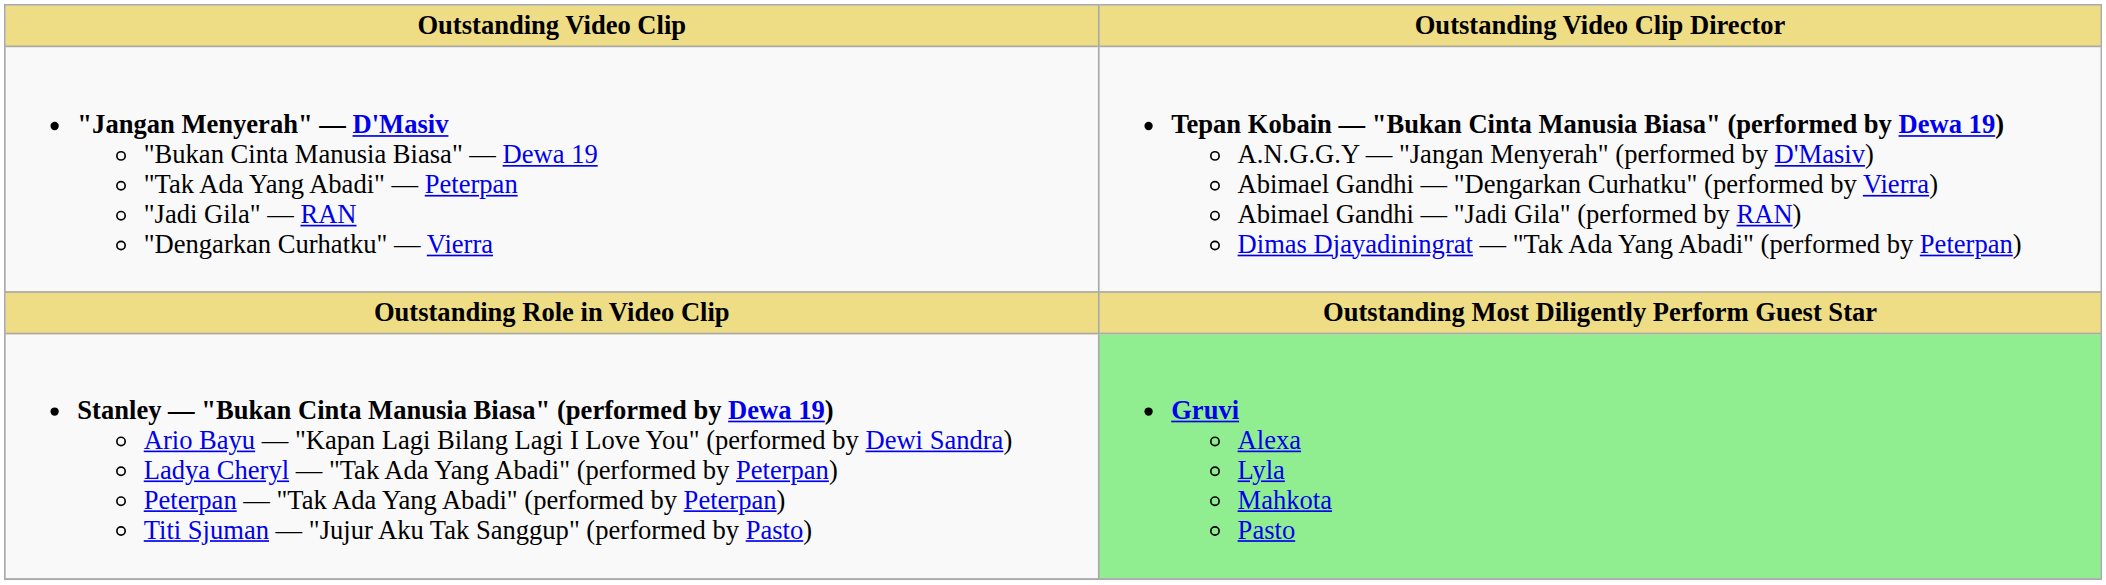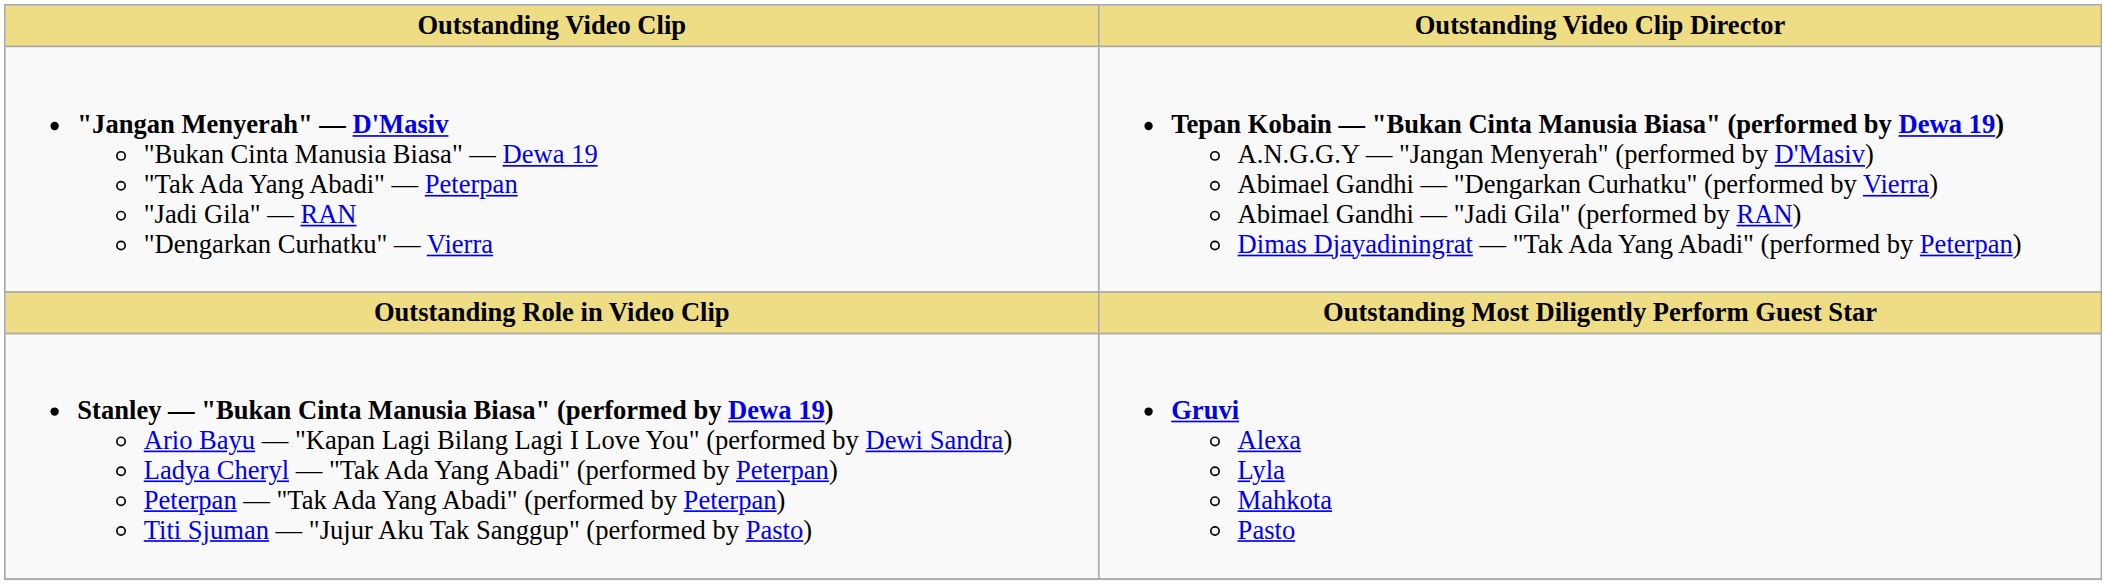(1600, 471) lightgreen background -> (1600, 471) no background
